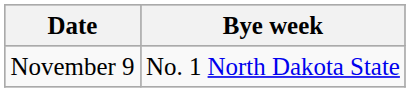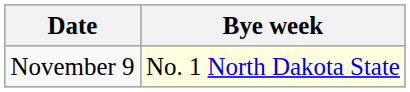(273, 66) no background -> (273, 66) lightyellow background
